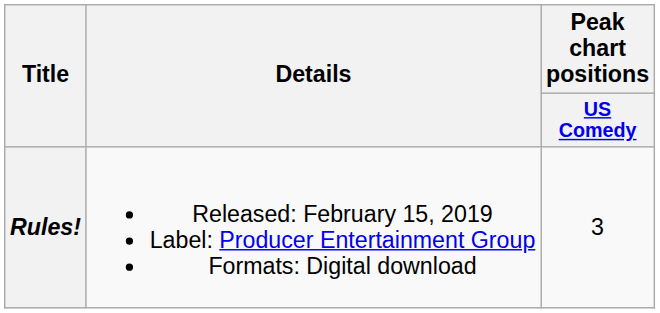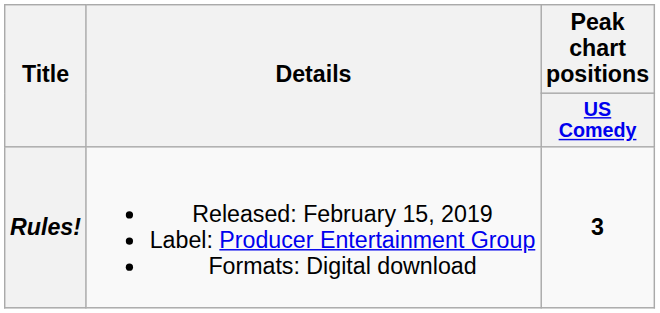(598, 227) normal -> (598, 227) bold
